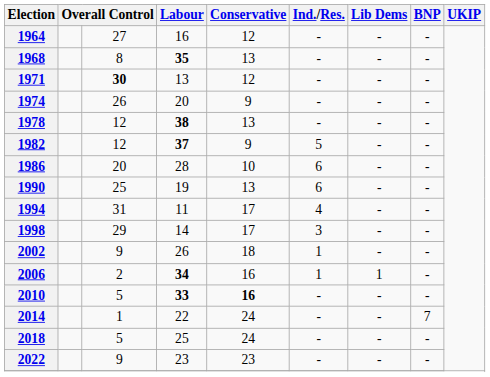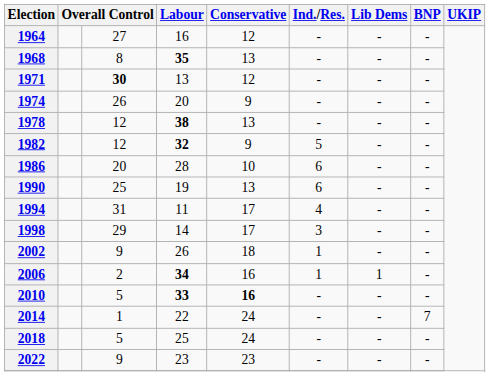(182, 144) 37 -> (182, 144) 32
